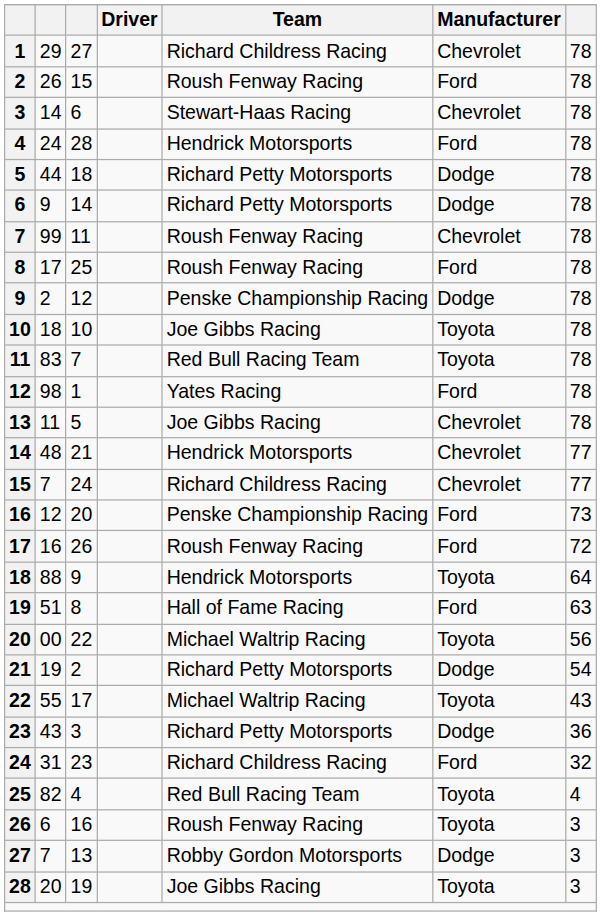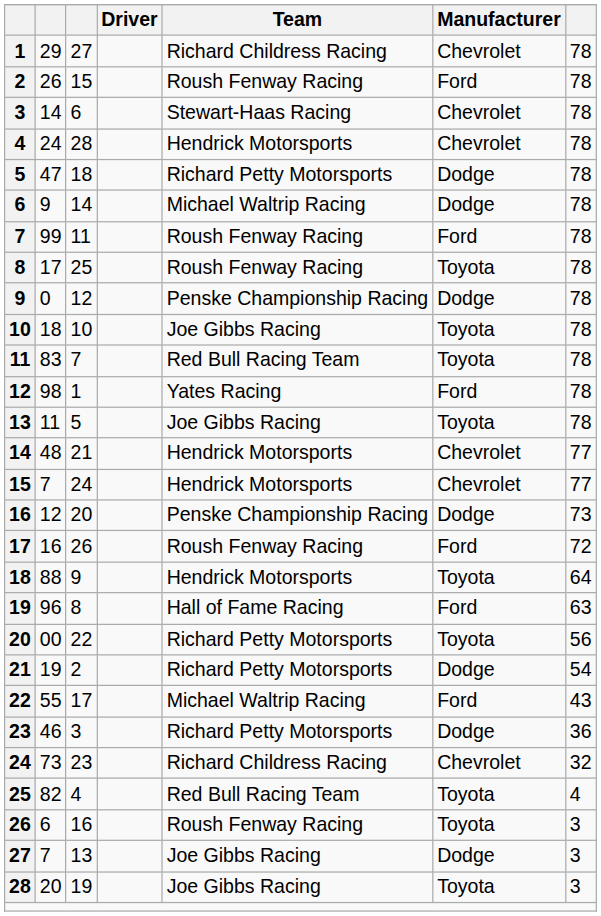(457, 143) Ford -> (479, 143) Chevrolet
(51, 174) 44 -> (51, 174) 47
(279, 205) Richard Petty Motorsports -> (266, 205) Michael Waltrip Racing
(479, 236) Chevrolet -> (457, 236) Ford
(457, 267) Ford -> (466, 267) Toyota
(45, 298) 2 -> (45, 298) 0
(479, 422) Chevrolet -> (466, 422) Toyota
(277, 484) Richard Childress Racing -> (259, 484) Hendrick Motorsports
(457, 515) Ford -> (466, 515) Dodge
(51, 608) 51 -> (51, 608) 96
(266, 639) Michael Waltrip Racing -> (279, 639) Richard Petty Motorsports
(466, 701) Toyota -> (457, 701) Ford
(51, 732) 43 -> (51, 732) 46
(51, 762) 31 -> (51, 762) 73
(457, 762) Ford -> (479, 762) Chevrolet
(284, 855) Robby Gordon Motorsports -> (244, 855) Joe Gibbs Racing
